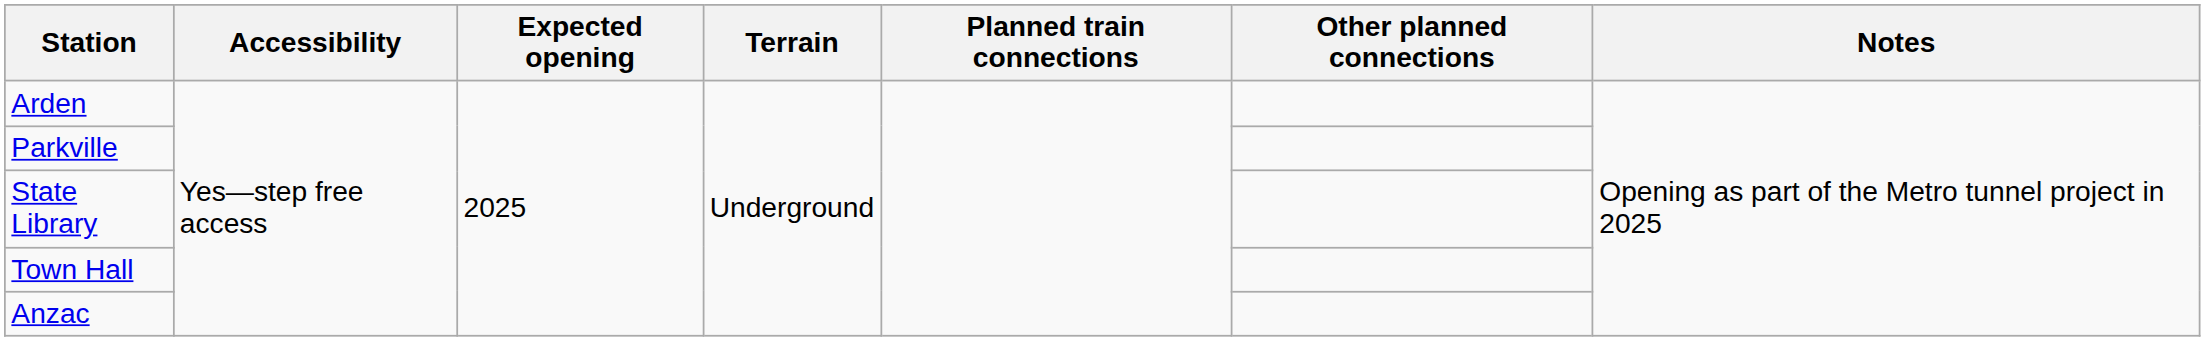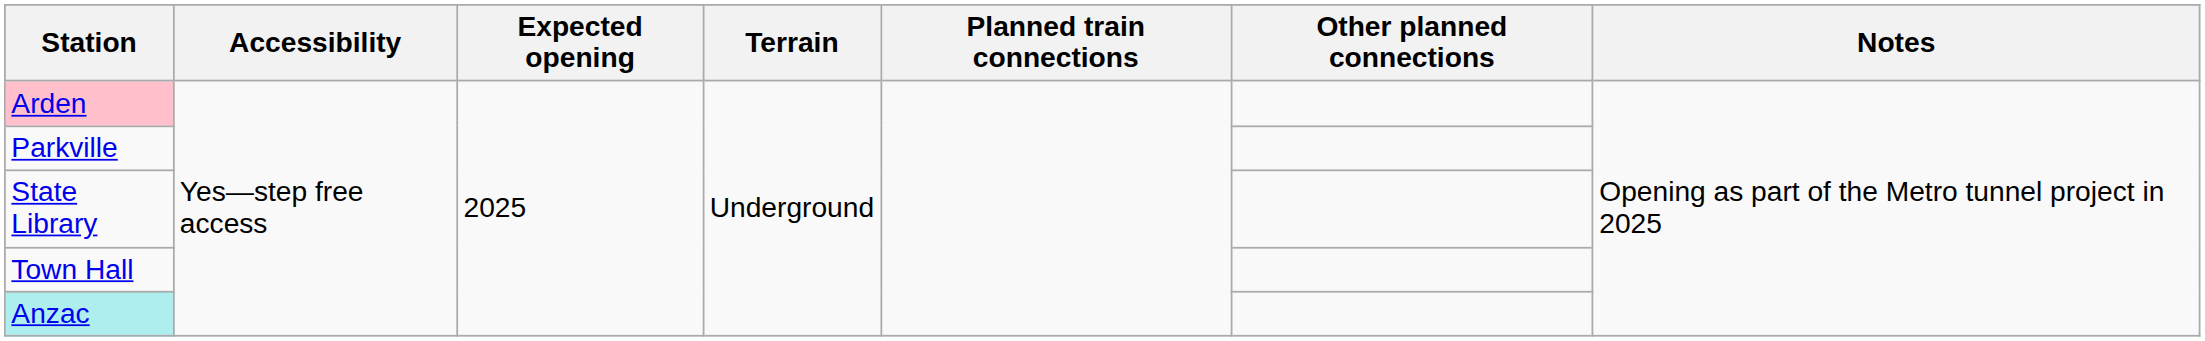(49, 103) no background -> (49, 103) pink background
(51, 313) no background -> (51, 313) paleturquoise background
